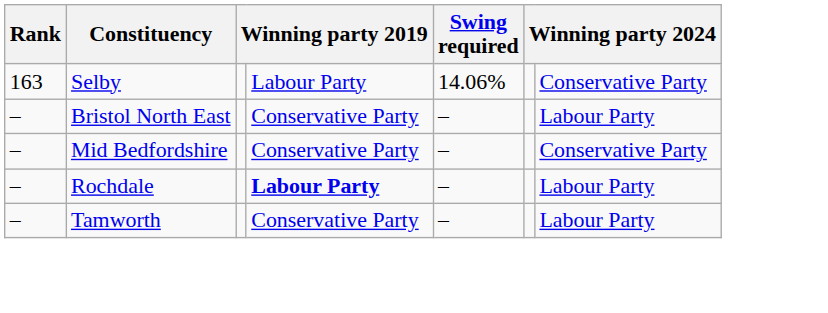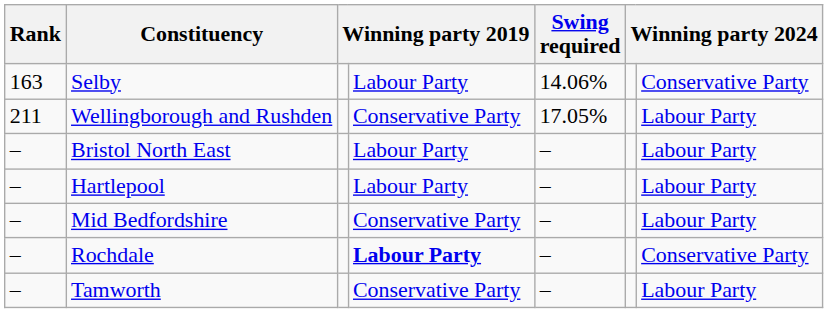+ row: (202, 116)
(335, 116) Conservative Party -> (411, 150) Labour Party
+ row: (118, 185)
(623, 150) Conservative Party -> (699, 220) Labour Party
(597, 185) Labour Party -> (725, 255) Conservative Party
